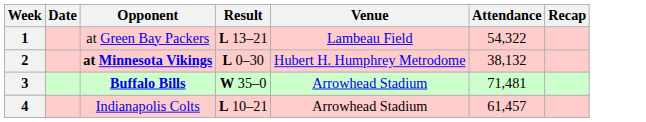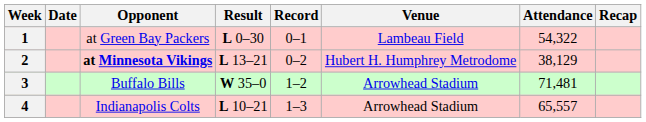+ column: (296, 15)
(243, 38) L 13–21 -> (243, 38) L 0–30
(243, 60) L 0–30 -> (243, 60) L 13–21
(507, 60) 38,132 -> (558, 60) 38,129
(148, 83) bold -> (148, 83) normal
(507, 106) 61,457 -> (558, 106) 65,557
